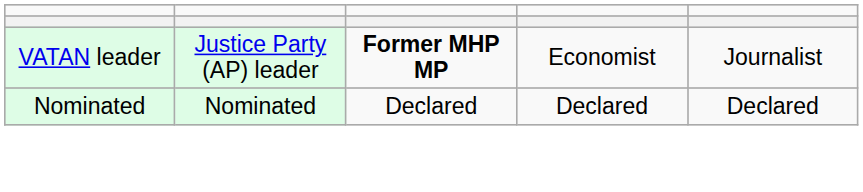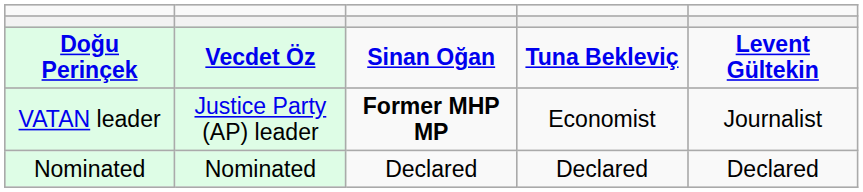+ row: (90, 58)
